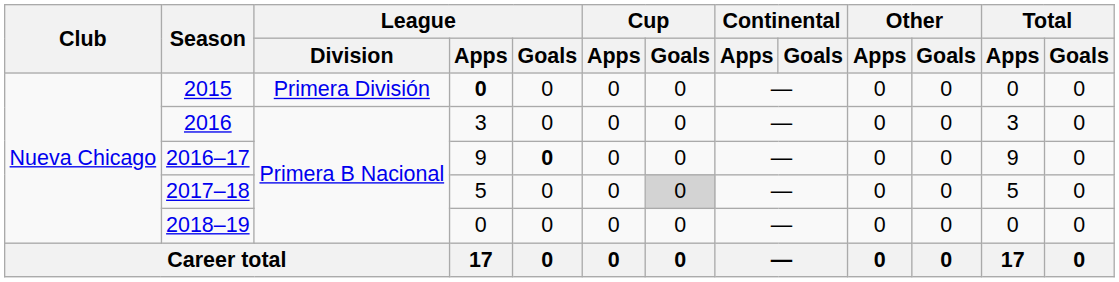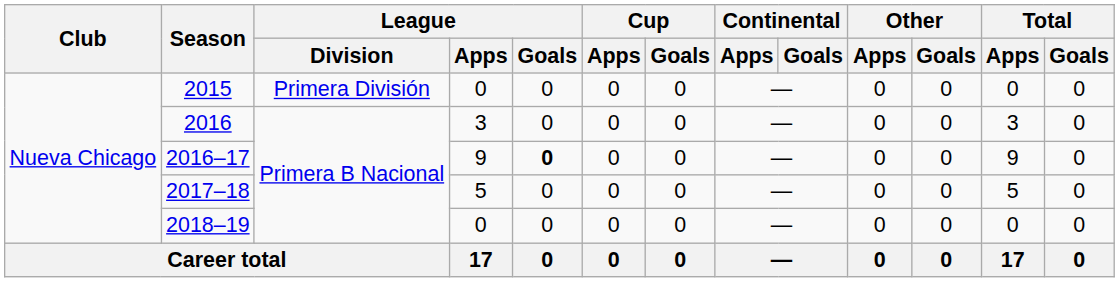(481, 89) bold -> (481, 89) normal
(680, 191) lightgrey background -> (680, 191) no background
